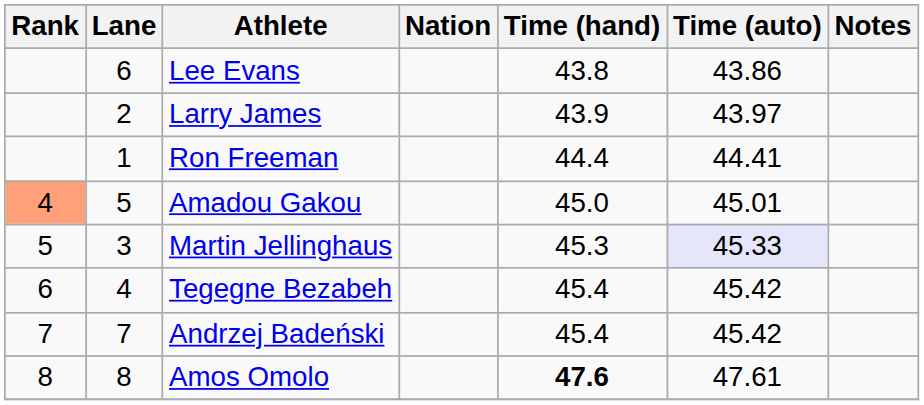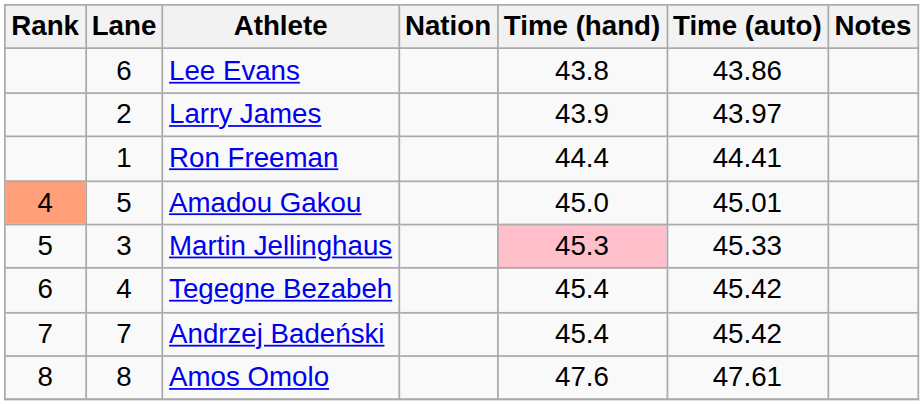(582, 245) no background -> (582, 245) pink background
(747, 245) lavender background -> (747, 245) no background
(582, 377) bold -> (582, 377) normal
